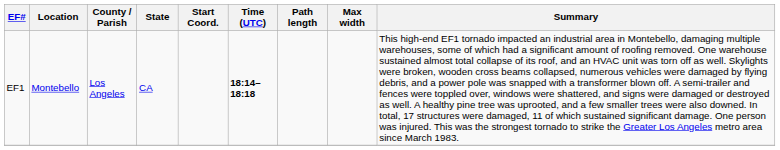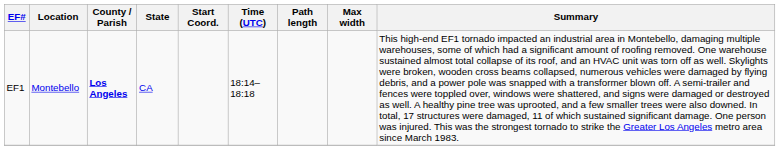(107, 88) normal -> (108, 88) bold
(245, 88) bold -> (245, 88) normal
